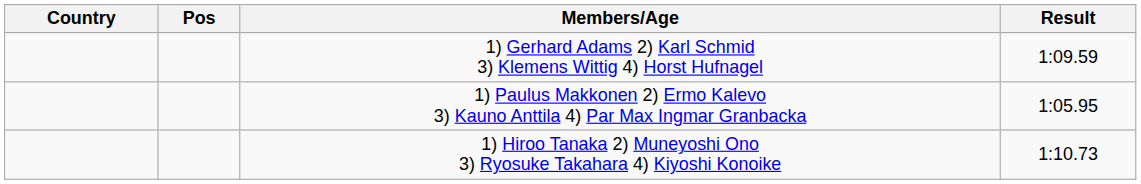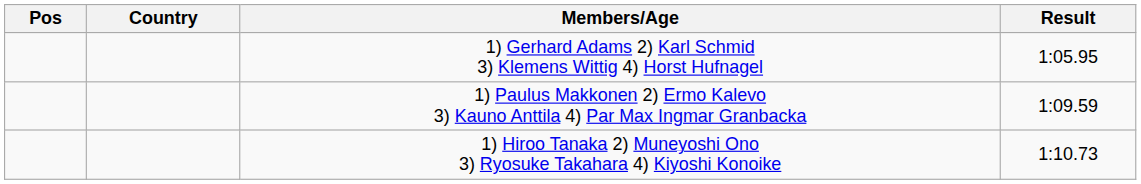columns swapped: (199, 18) <-> (81, 18)
(1068, 57) 1:09.59 -> (1068, 57) 1:05.95
(1068, 105) 1:05.95 -> (1068, 105) 1:09.59
